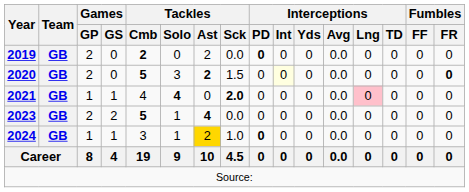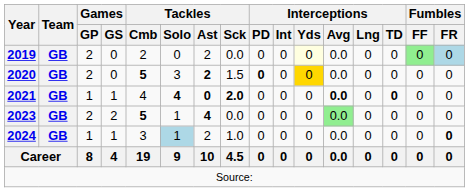(143, 55) bold -> (143, 55) normal
(261, 55) bold -> (261, 55) normal
(309, 55) no background -> (309, 55) lightyellow background
(420, 55) no background -> (420, 55) lightgreen background
(449, 55) no background -> (449, 55) lightblue background
(261, 75) normal -> (261, 75) bold
(284, 75) lightyellow background -> (284, 75) no background
(309, 75) no background -> (309, 75) gold background
(449, 75) bold -> (449, 75) normal
(207, 95) normal -> (207, 95) bold
(339, 95) normal -> (339, 95) bold
(368, 95) pink background -> (368, 95) no background
(394, 95) normal -> (394, 95) bold
(339, 116) no background -> (339, 116) lightgreen background
(177, 136) no background -> (177, 136) lightblue background
(207, 136) gold background -> (207, 136) no background
(261, 136) bold -> (261, 136) normal
(449, 136) normal -> (449, 136) bold
